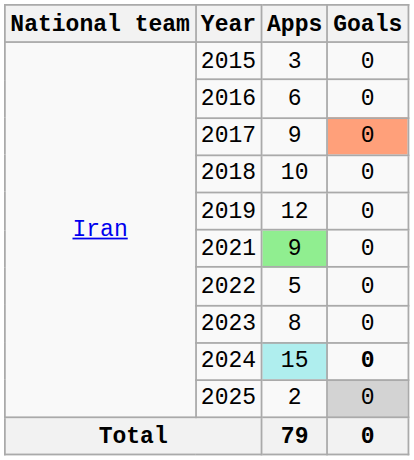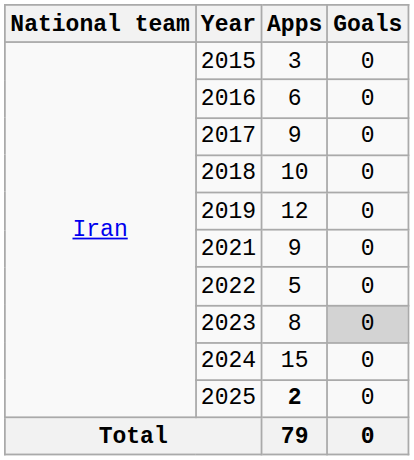(368, 136) lightsalmon background -> (368, 136) no background
(295, 249) lightgreen background -> (295, 249) no background
(368, 324) no background -> (368, 324) lightgrey background
(295, 361) paleturquoise background -> (295, 361) no background
(368, 361) bold -> (368, 361) normal
(295, 399) normal -> (295, 399) bold
(368, 399) lightgrey background -> (368, 399) no background
